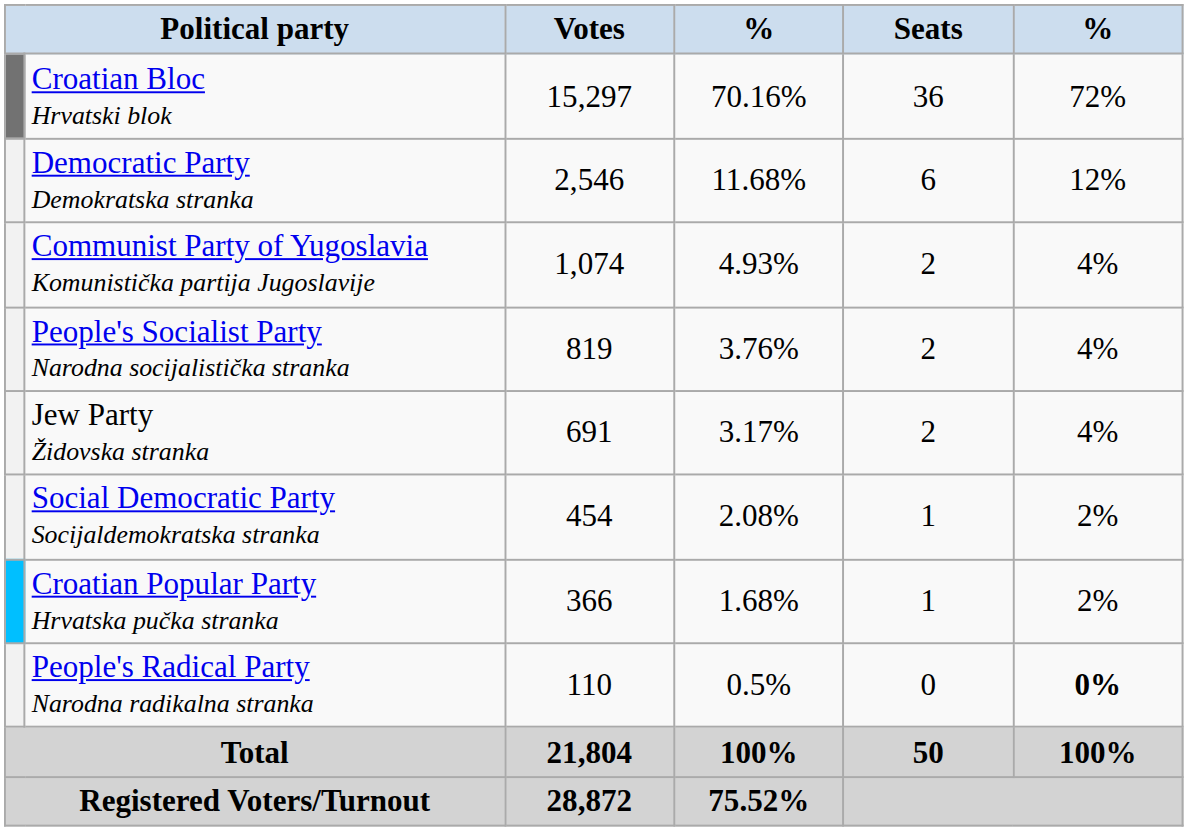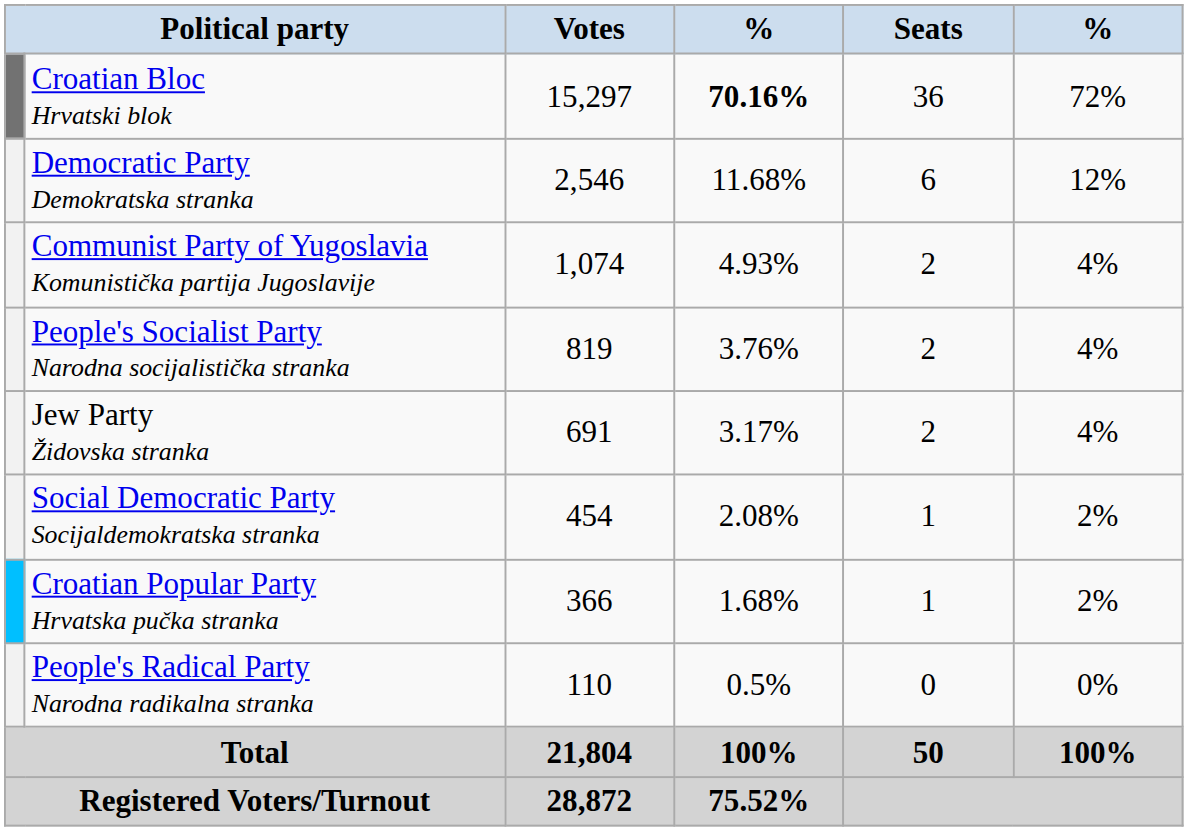(759, 95) normal -> (759, 95) bold
(1098, 684) bold -> (1098, 684) normal
